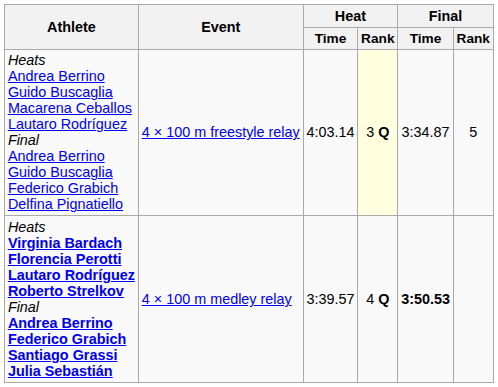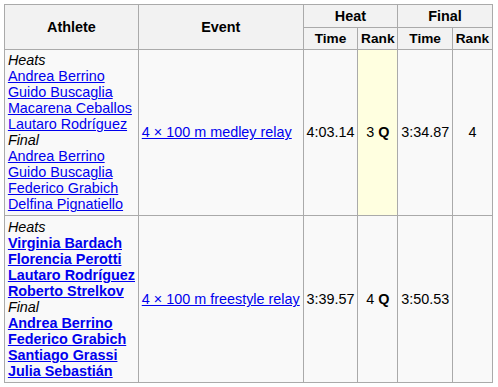(221, 132) 4 × 100 m freestyle relay -> (217, 132) 4 × 100 m medley relay
(473, 132) 5 -> (472, 132) 4
(217, 299) 4 × 100 m medley relay -> (221, 299) 4 × 100 m freestyle relay
(426, 299) bold -> (425, 299) normal
